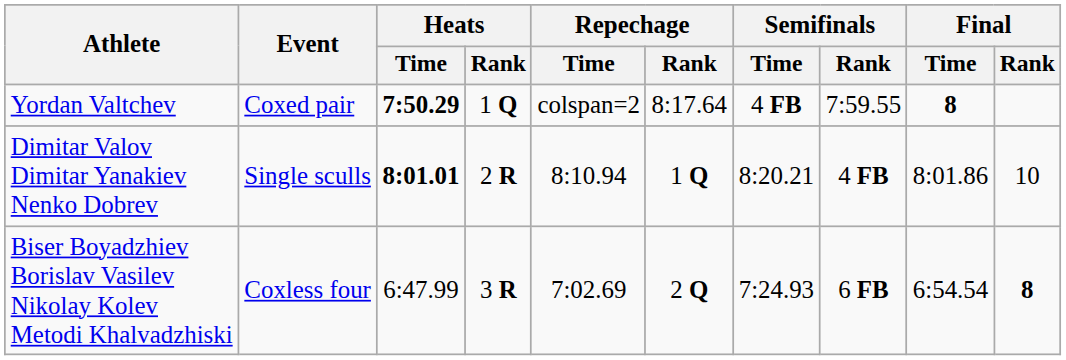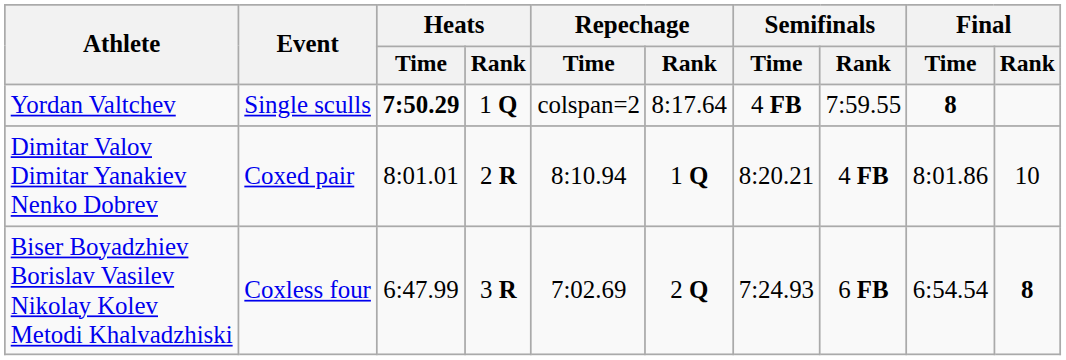(299, 105) Coxed pair -> (308, 105) Single sculls
(308, 175) Single sculls -> (299, 175) Coxed pair
(421, 175) bold -> (421, 175) normal
